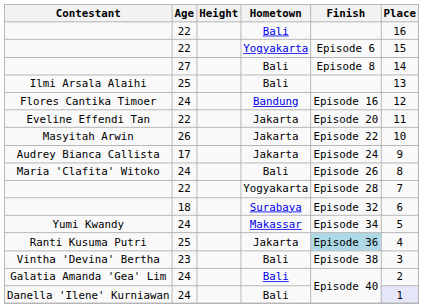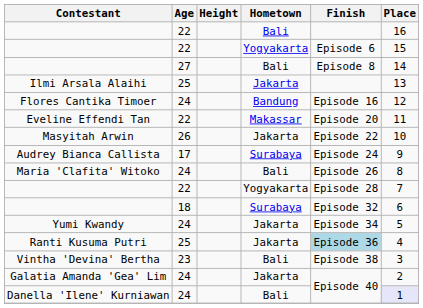(276, 84) Bali -> (276, 84) Jakarta
(276, 119) Jakarta -> (276, 119) Makassar
(276, 154) Jakarta -> (276, 154) Surabaya
(276, 224) Makassar -> (276, 224) Jakarta
(276, 277) Bali -> (276, 277) Jakarta
